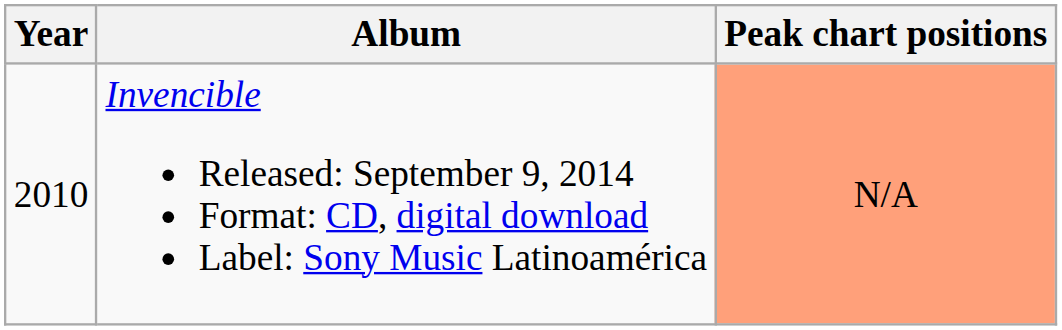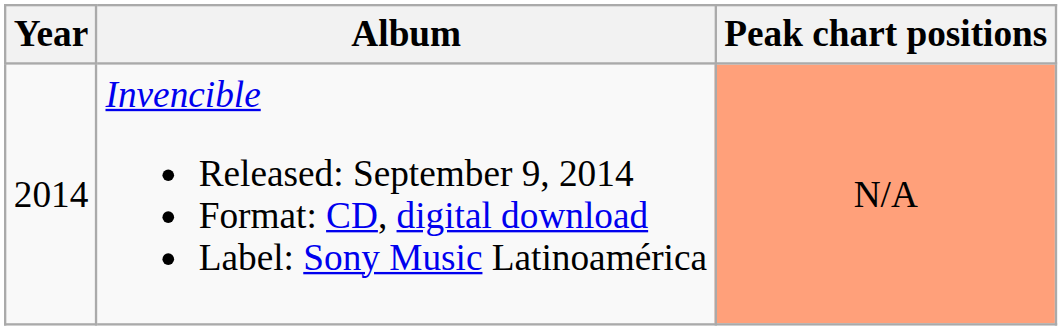(51, 193) 2010 -> (51, 193) 2014
